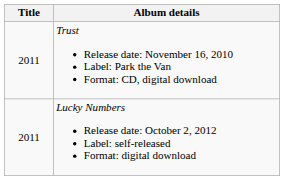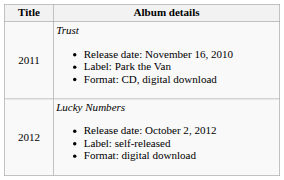(29, 137) 2011 -> (29, 137) 2012
